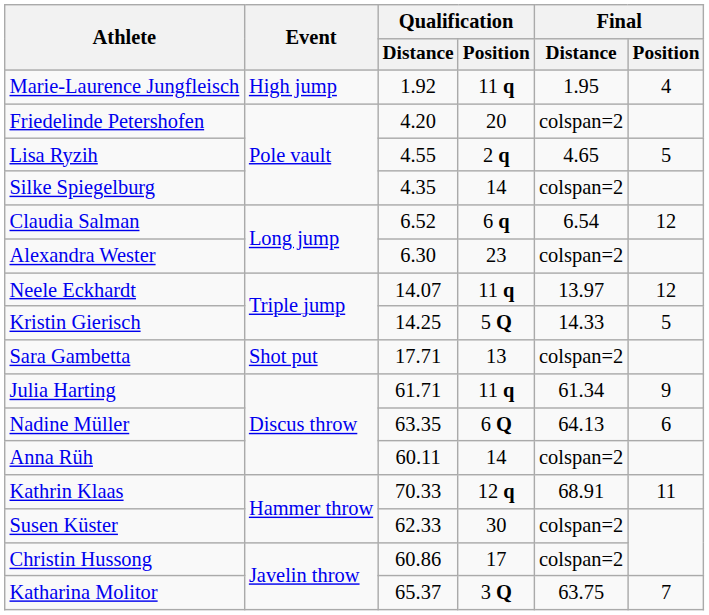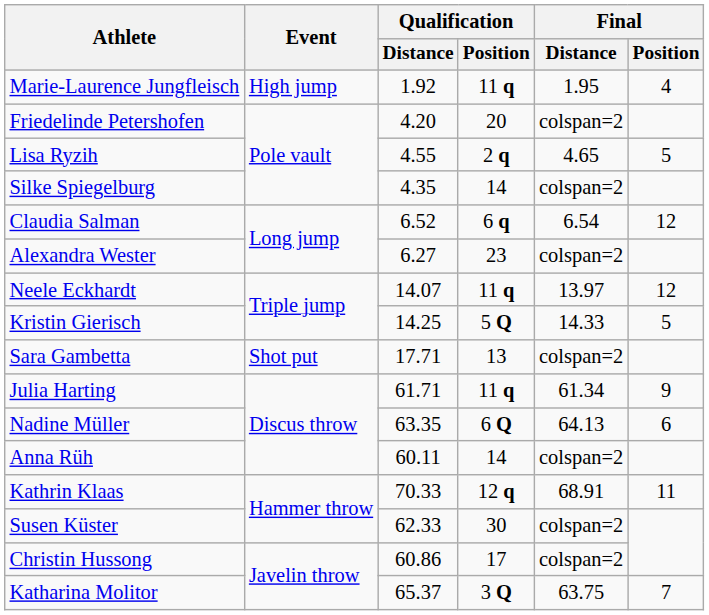(418, 256) 6.30 -> (418, 256) 6.27
